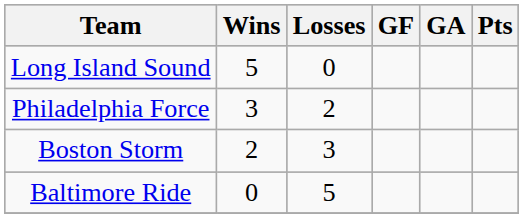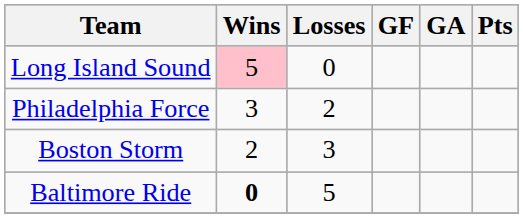(252, 66) no background -> (252, 66) pink background
(252, 191) normal -> (252, 191) bold
